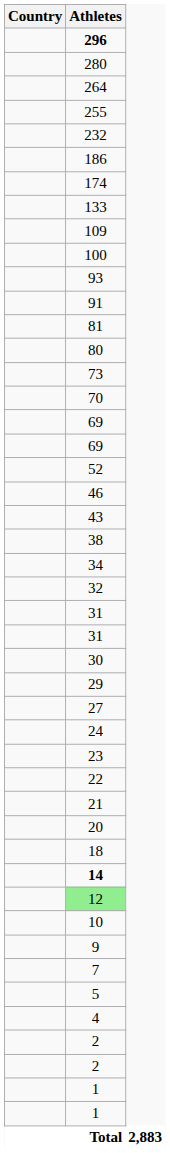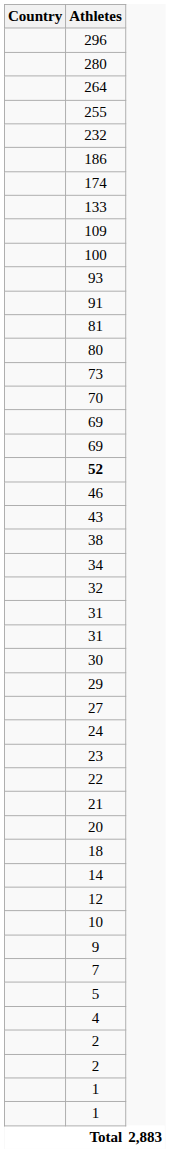(95, 40) bold -> (95, 40) normal
(95, 469) normal -> (95, 469) bold
(95, 875) bold -> (95, 875) normal
(95, 898) lightgreen background -> (95, 898) no background
